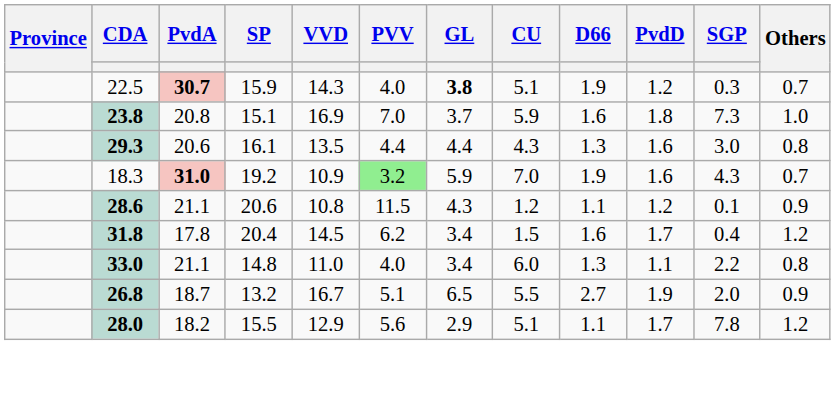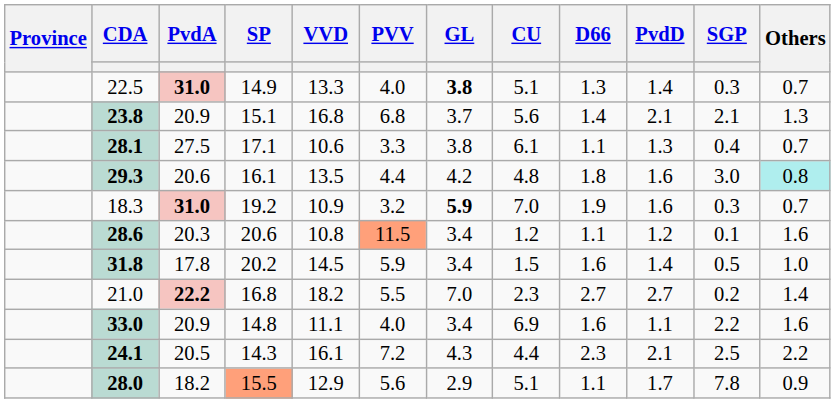(192, 87) 30.7 -> (192, 87) 31.0
(259, 87) 15.9 -> (259, 87) 14.9
(326, 87) 14.3 -> (326, 87) 13.3
(593, 87) 1.9 -> (593, 87) 1.3
(660, 87) 1.2 -> (660, 87) 1.4
(192, 116) 20.8 -> (192, 116) 20.9
(326, 116) 16.9 -> (326, 116) 16.8
(393, 116) 7.0 -> (393, 116) 6.8
(526, 116) 5.9 -> (526, 116) 5.6
(593, 116) 1.6 -> (593, 116) 1.4
(660, 116) 1.8 -> (660, 116) 2.1
(727, 116) 7.3 -> (727, 116) 2.1
(795, 116) 1.0 -> (795, 116) 1.3
+ row: (125, 146)
(459, 146) 4.4 -> (459, 176) 4.2
(526, 146) 4.3 -> (526, 176) 4.8
(593, 146) 1.3 -> (593, 176) 1.8
(795, 146) no background -> (795, 176) paleturquoise background
(393, 176) lightgreen background -> (393, 205) no background
(459, 176) normal -> (459, 205) bold
(727, 176) 4.3 -> (727, 205) 0.3
(192, 205) 21.1 -> (192, 235) 20.3
(393, 205) no background -> (393, 235) lightsalmon background
(459, 205) 4.3 -> (459, 235) 3.4
(795, 205) 0.9 -> (795, 235) 1.6
(259, 235) 20.4 -> (259, 265) 20.2
(393, 235) 6.2 -> (393, 265) 5.9
(660, 235) 1.7 -> (660, 265) 1.4
(727, 235) 0.4 -> (727, 265) 0.5
(795, 235) 1.2 -> (795, 265) 1.0
+ row: (125, 295)
(192, 265) 21.1 -> (192, 324) 20.9
(326, 265) 11.0 -> (326, 324) 11.1
(526, 265) 6.0 -> (526, 324) 6.9
(593, 265) 1.3 -> (593, 324) 1.6
(795, 265) 0.8 -> (795, 324) 1.6
+ row: (125, 354)
- row: (125, 295)
(259, 324) no background -> (259, 384) lightsalmon background
(795, 324) 1.2 -> (795, 384) 0.9
